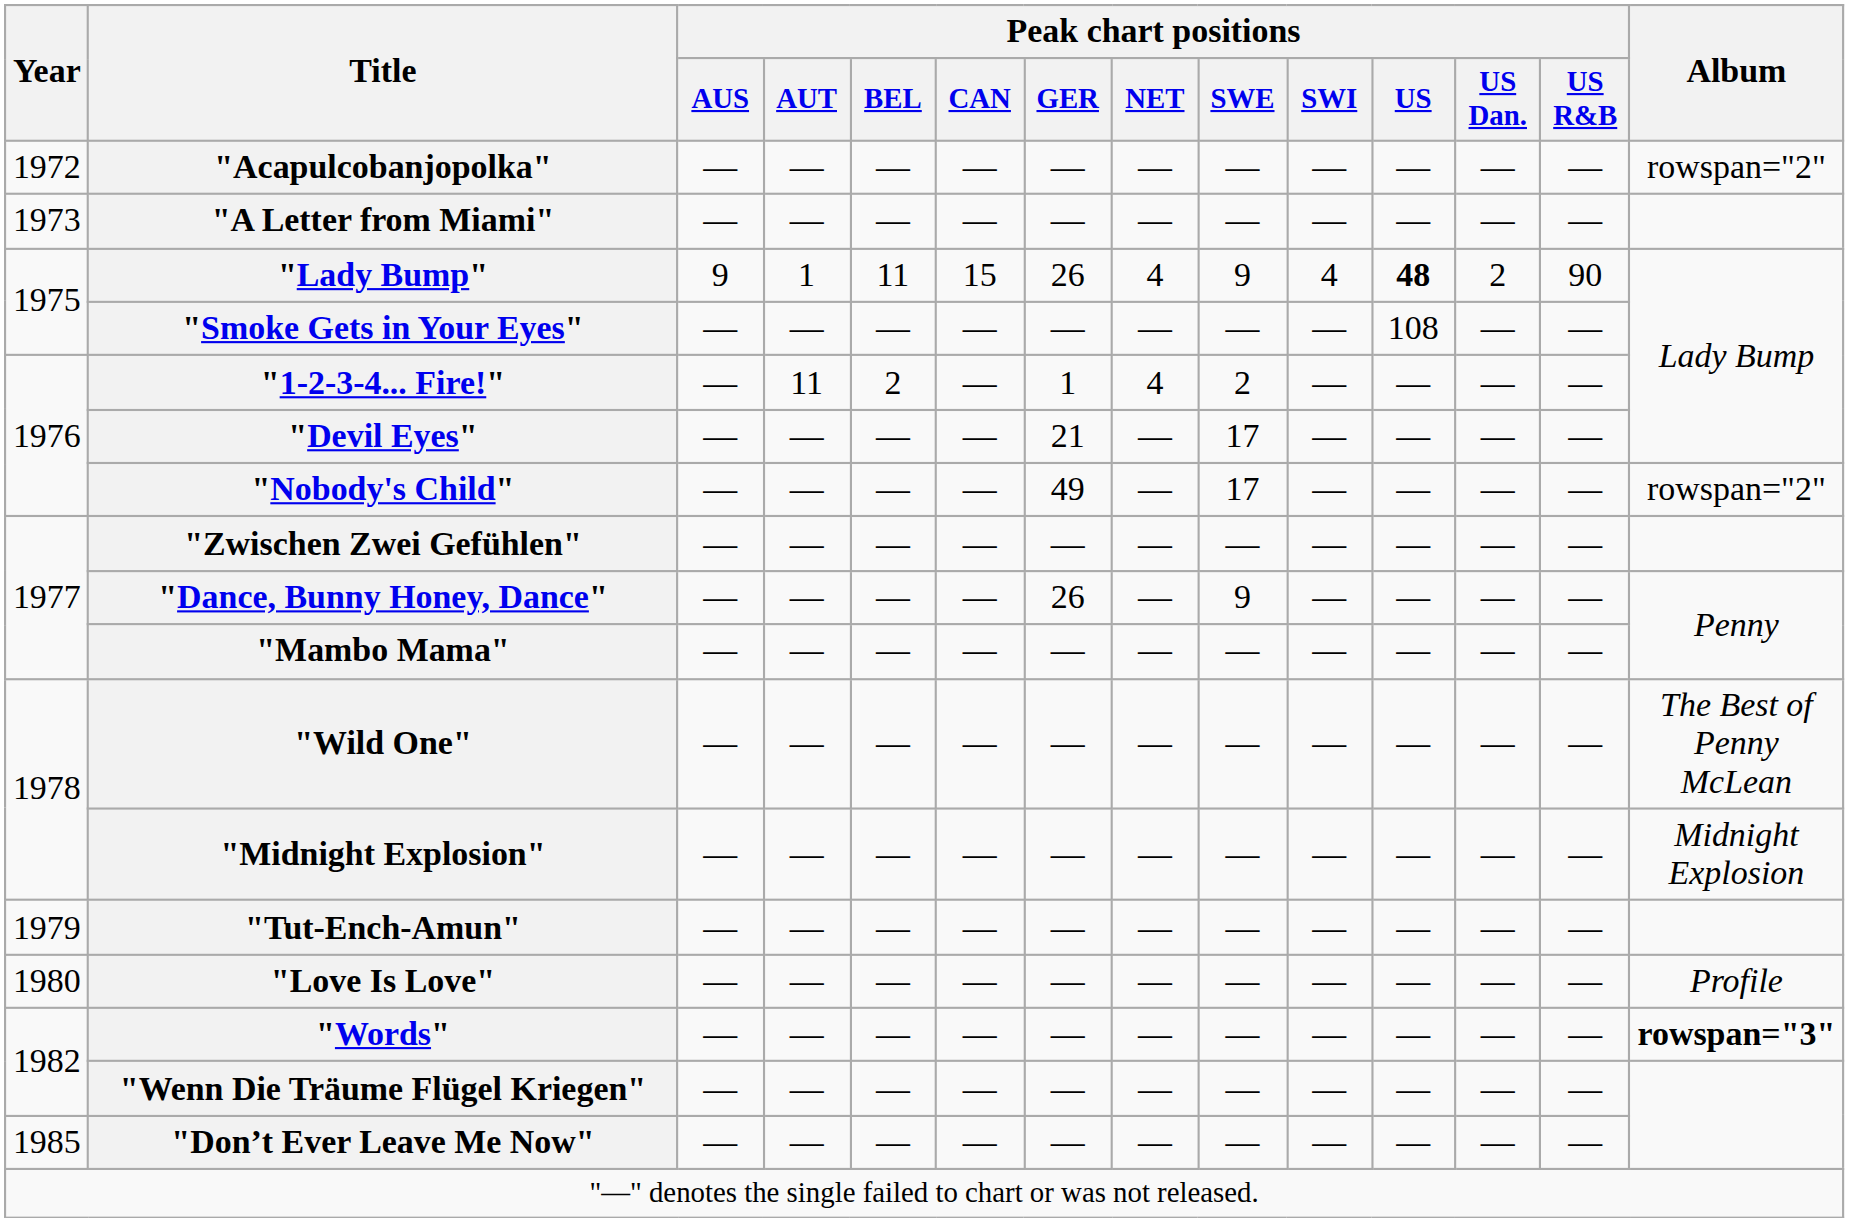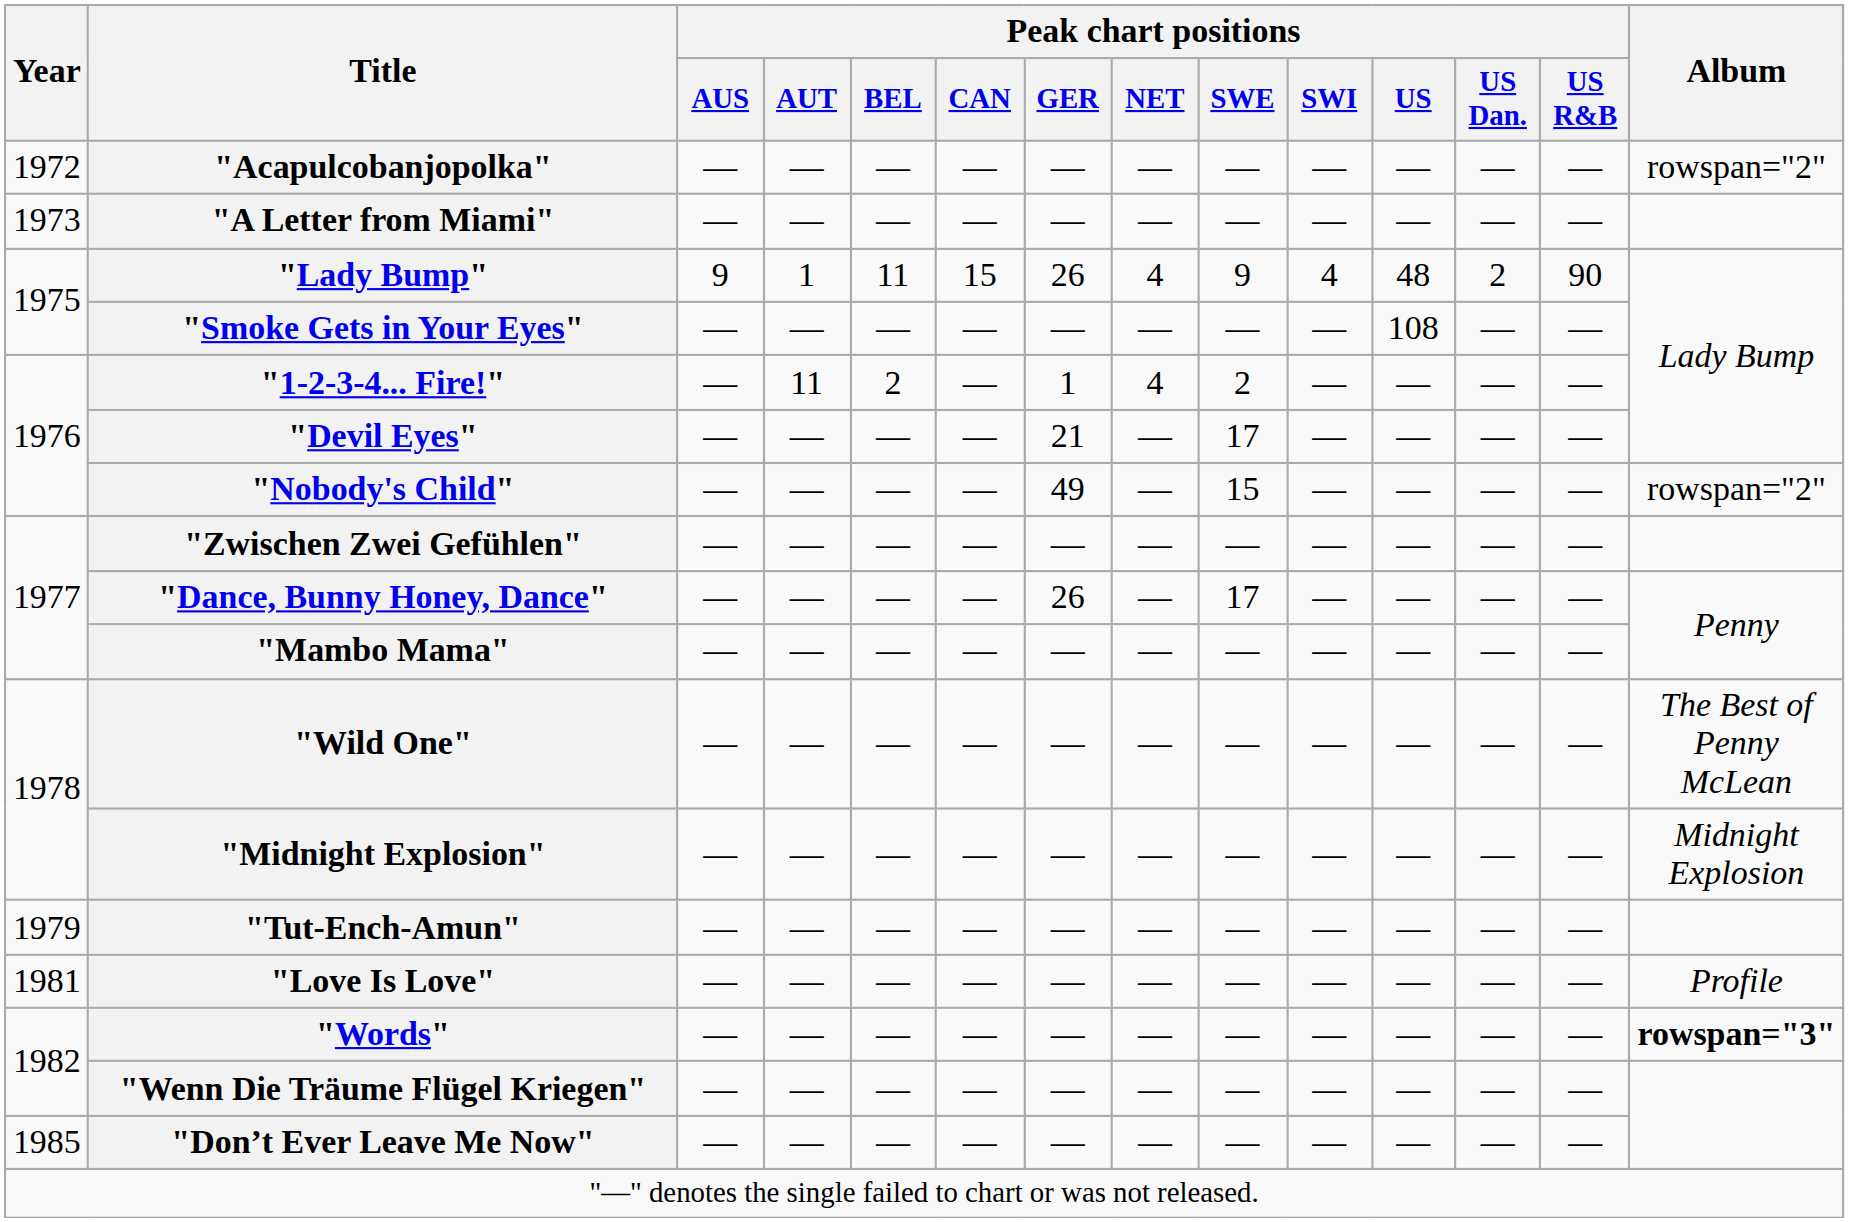(1413, 274) bold -> (1413, 274) normal
(1242, 489) 17 -> (1242, 489) 15
(1242, 597) 9 -> (1242, 597) 17
(47, 980) 1980 -> (47, 980) 1981
